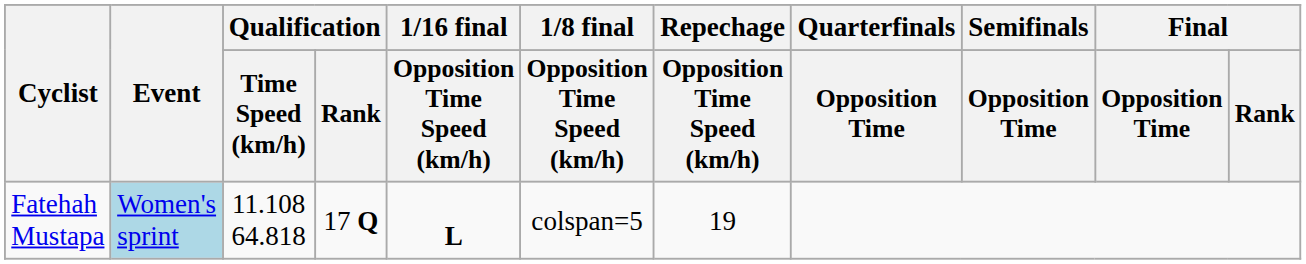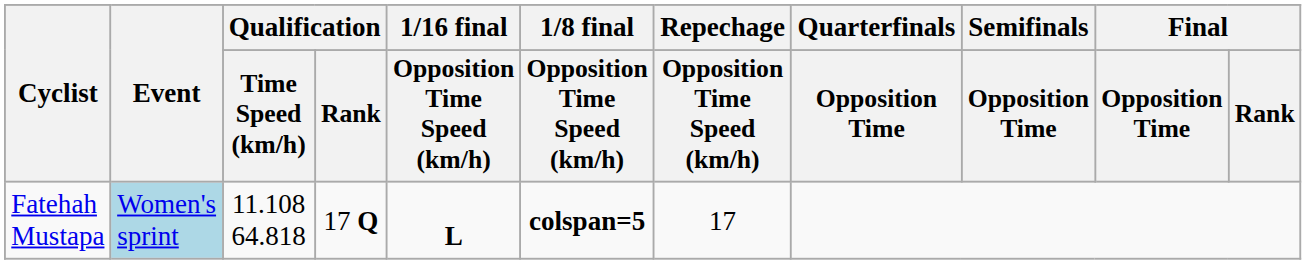(587, 220) normal -> (587, 220) bold
(723, 220) 19 -> (723, 220) 17
